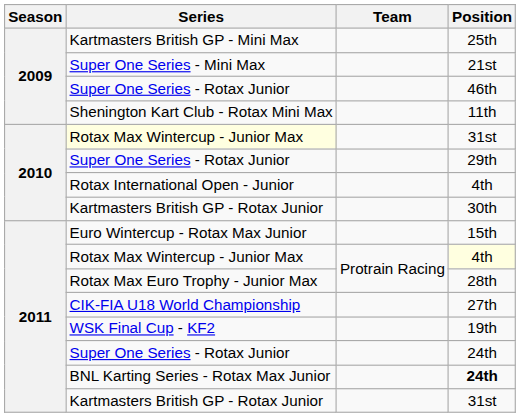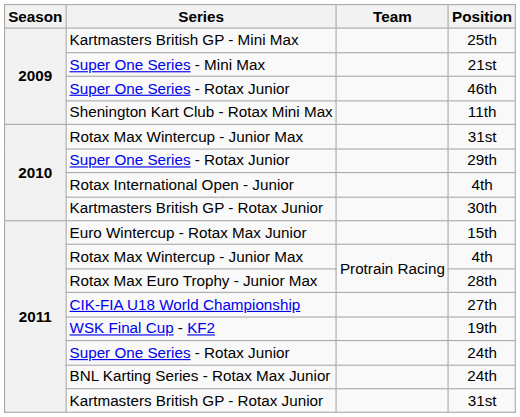(186, 136) lightyellow background -> (186, 136) no background
(482, 256) lightyellow background -> (482, 256) no background
(482, 376) bold -> (482, 376) normal
